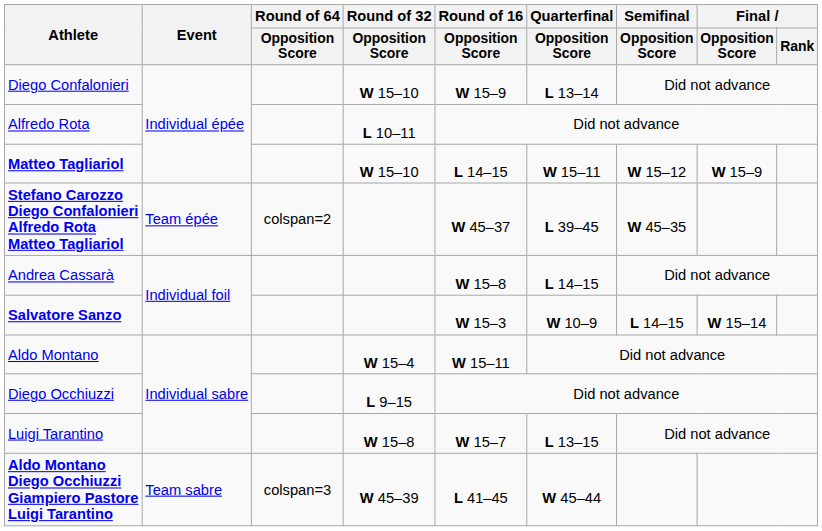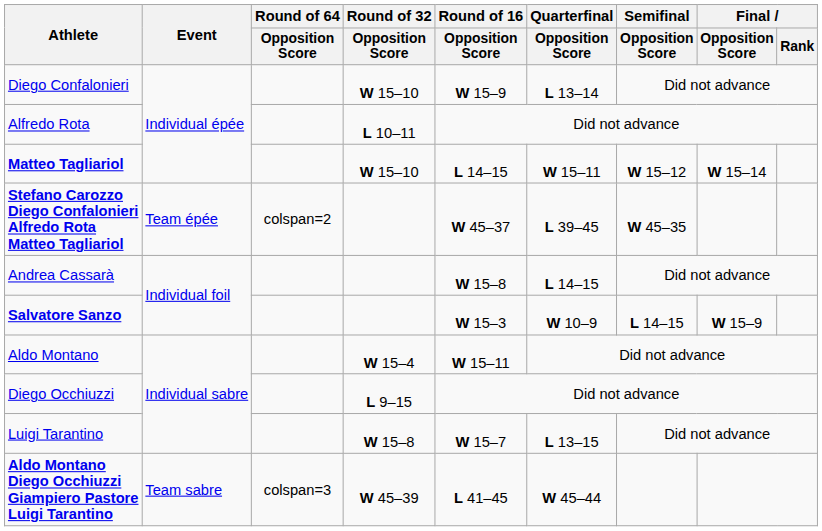(737, 172) W 15–9 -> (737, 172) W 15–14
(737, 323) W 15–14 -> (737, 323) W 15–9
